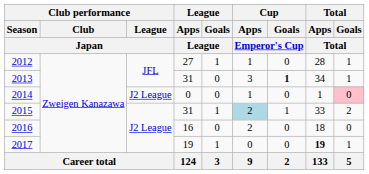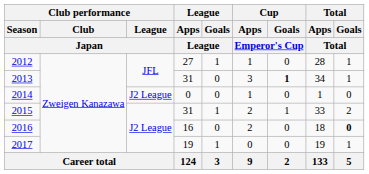(349, 95) pink background -> (349, 95) no background
(250, 111) lightblue background -> (250, 111) no background
(349, 128) normal -> (349, 128) bold
(320, 144) bold -> (320, 144) normal
